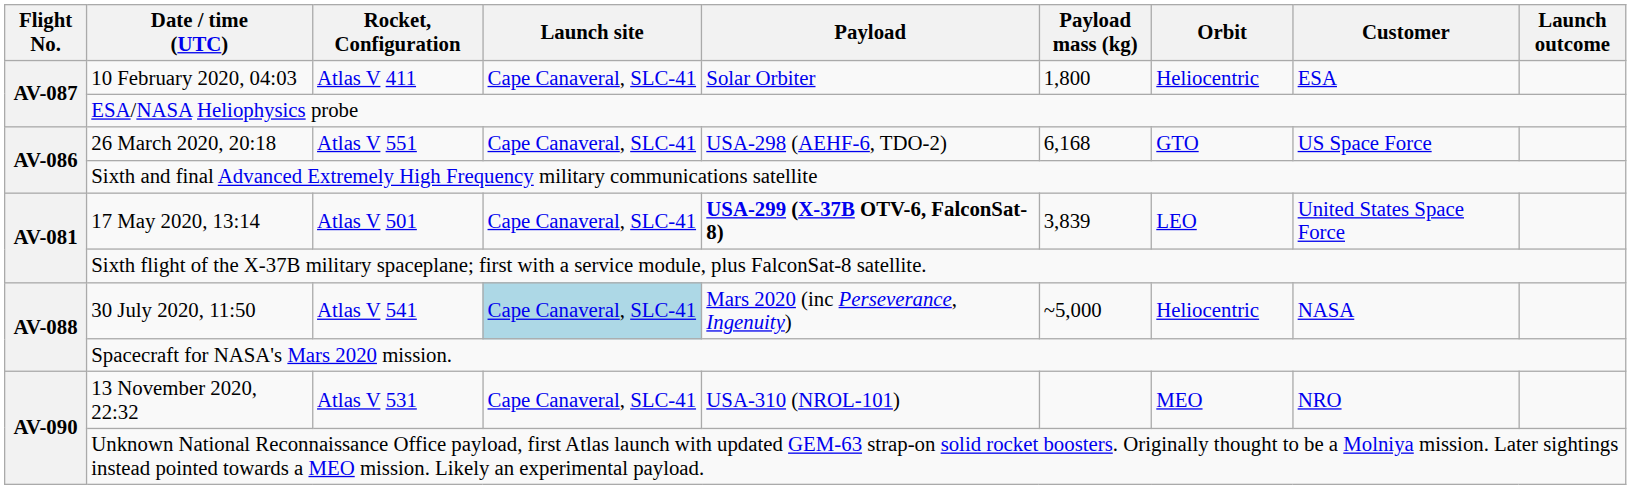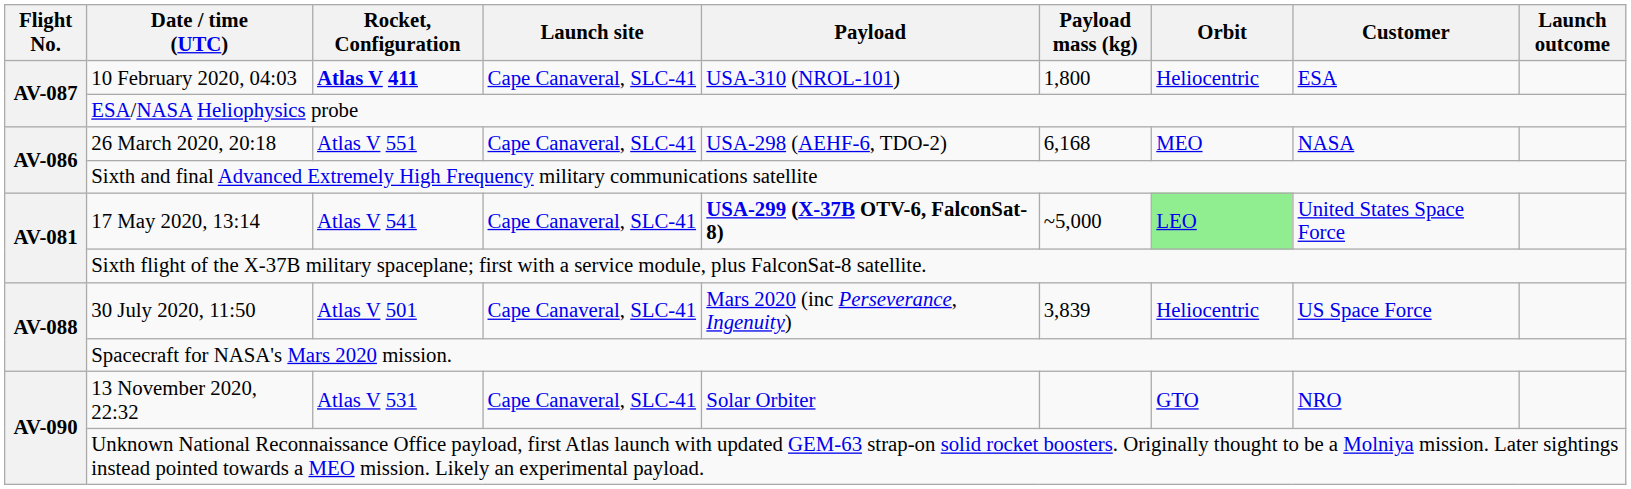(367, 77) normal -> (368, 77) bold
(761, 77) Solar Orbiter -> (803, 77) USA-310 (NROL-101)
(1177, 143) GTO -> (1179, 143) MEO
(1365, 143) US Space Force -> (1326, 143) NASA
(367, 221) Atlas V 501 -> (367, 221) Atlas V 541
(1067, 221) 3,839 -> (1073, 221) ~5,000
(1177, 221) no background -> (1177, 221) lightgreen background
(367, 310) Atlas V 541 -> (367, 310) Atlas V 501
(592, 310) lightblue background -> (592, 310) no background
(1073, 310) ~5,000 -> (1067, 310) 3,839
(1326, 310) NASA -> (1365, 310) US Space Force
(803, 399) USA-310 (NROL-101) -> (761, 399) Solar Orbiter
(1179, 399) MEO -> (1177, 399) GTO
